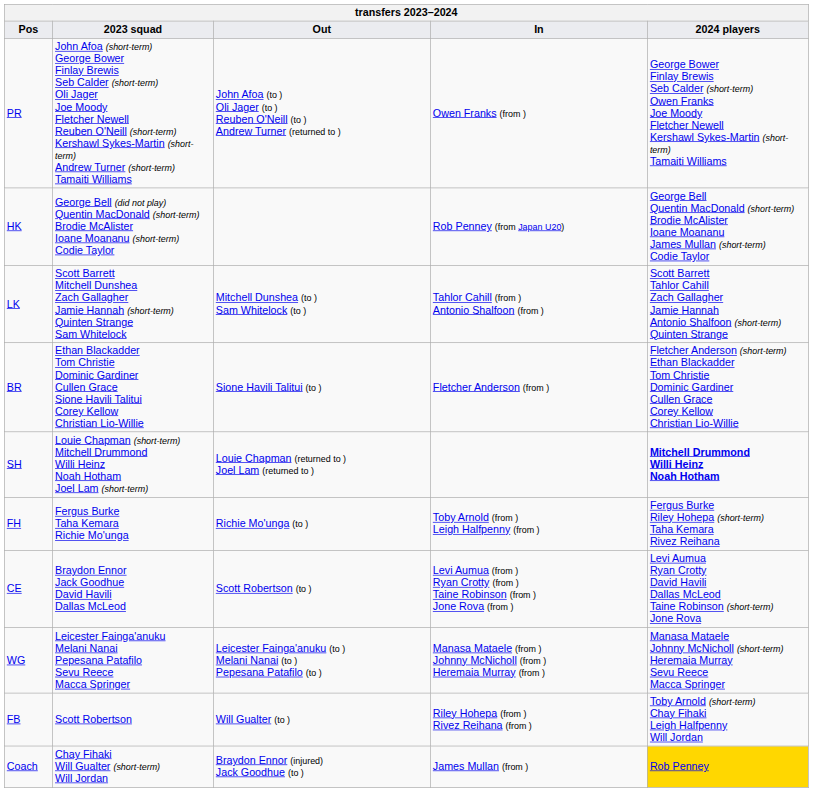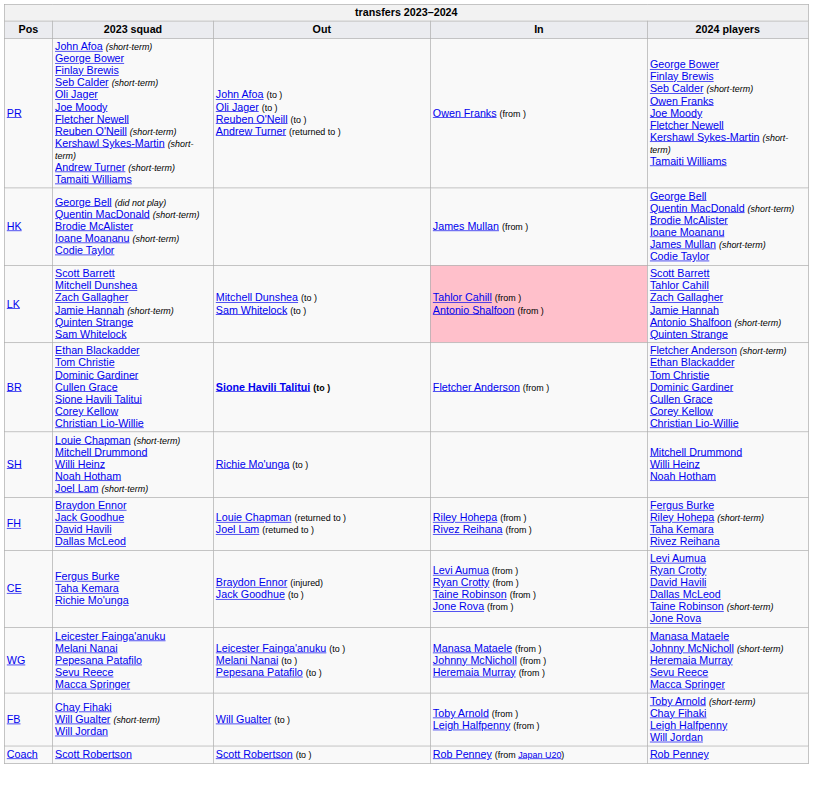(499, 226) Rob Penney (from Japan U20) -> (481, 226) James Mullan (from )
(488, 304) no background -> (488, 304) pink background
(269, 387) normal -> (273, 387) bold
(281, 464) Louie Chapman (returned to ) Joel Lam (returned to ) -> (262, 464) Richie Mo'unga (to )
(700, 464) bold -> (696, 464) normal
(92, 523) Fergus Burke Taha Kemara Richie Mo'unga -> (91, 523) Braydon Ennor Jack Goodhue David Havili Dallas McLeod
(262, 523) Richie Mo'unga (to ) -> (281, 523) Louie Chapman (returned to ) Joel Lam (returned to )
(486, 523) Toby Arnold (from ) Leigh Halfpenny (from ) -> (482, 523) Riley Hohepa (from ) Rivez Reihana (from )
(91, 589) Braydon Ennor Jack Goodhue David Havili Dallas McLeod -> (92, 589) Fergus Burke Taha Kemara Richie Mo'unga
(264, 589) Scott Robertson (to ) -> (269, 589) Braydon Ennor (injured) Jack Goodhue (to )
(93, 719) Scott Robertson -> (108, 719) Chay Fihaki Will Gualter (short-term) Will Jordan
(482, 719) Riley Hohepa (from ) Rivez Reihana (from ) -> (486, 719) Toby Arnold (from ) Leigh Halfpenny (from )
(108, 766) Chay Fihaki Will Gualter (short-term) Will Jordan -> (93, 754) Scott Robertson
(269, 766) Braydon Ennor (injured) Jack Goodhue (to ) -> (264, 754) Scott Robertson (to )
(481, 766) James Mullan (from ) -> (499, 754) Rob Penney (from Japan U20)
(679, 766) gold background -> (679, 754) no background
